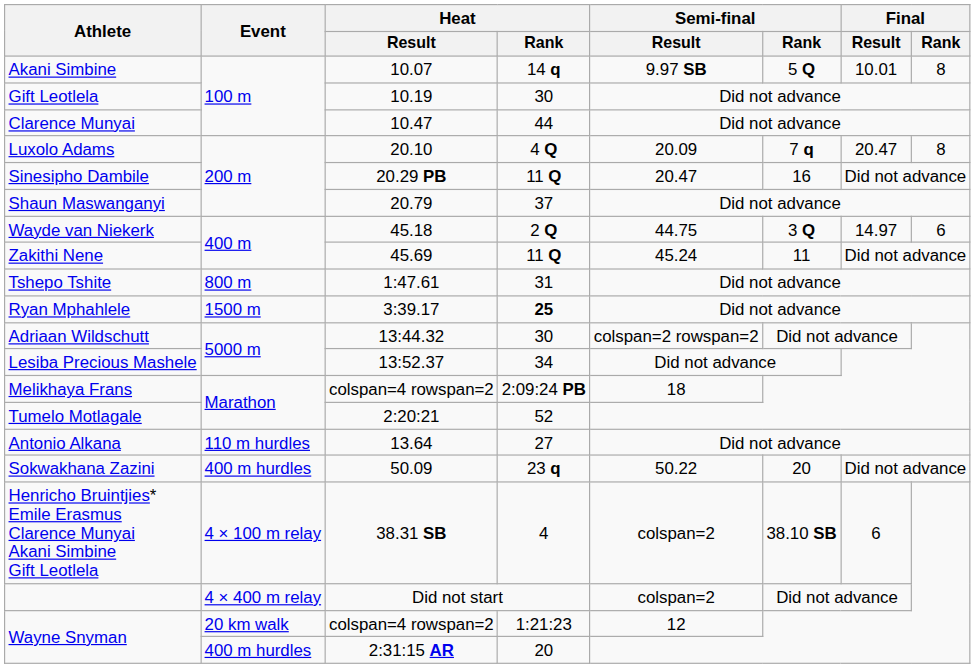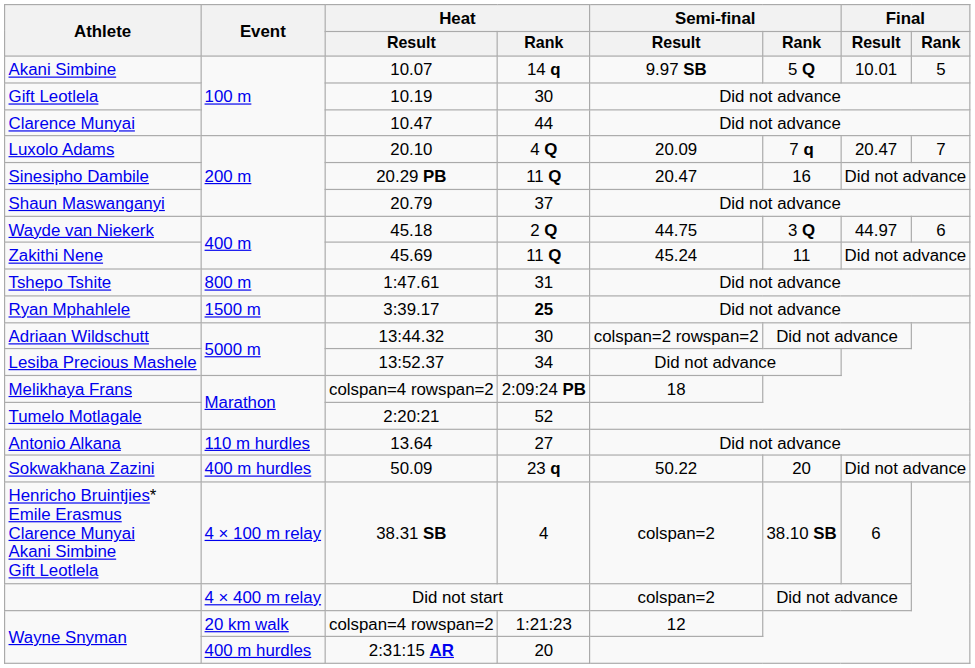(941, 70) 8 -> (941, 70) 5
(941, 150) 8 -> (941, 150) 7
(876, 230) 14.97 -> (876, 230) 44.97
